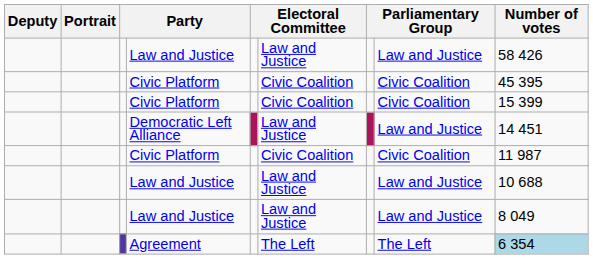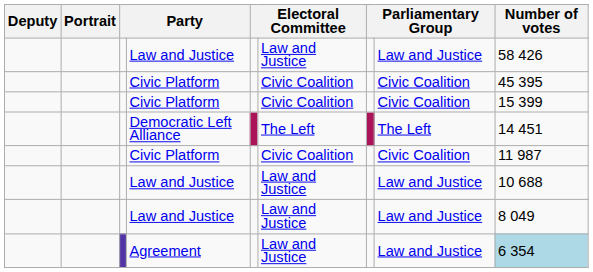(289, 129) Law and Justice -> (288, 129) The Left
(430, 129) Law and Justice -> (404, 129) The Left
(288, 243) The Left -> (289, 250) Law and Justice
(404, 243) The Left -> (430, 250) Law and Justice
